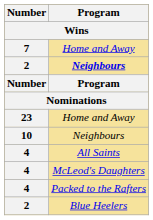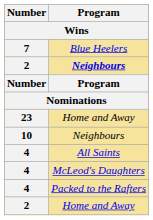(99, 48) Home and Away -> (99, 48) Blue Heelers
(99, 205) Blue Heelers -> (99, 205) Home and Away
